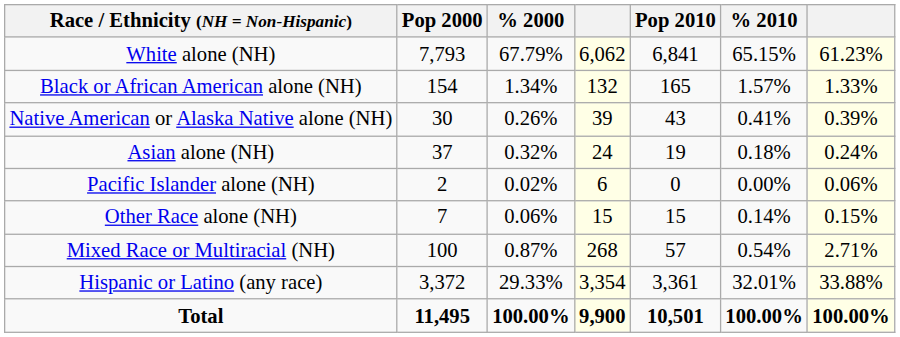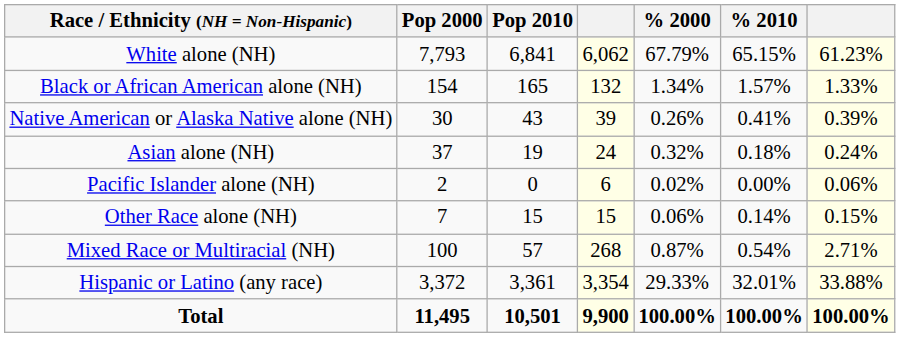columns swapped: (675, 20) <-> (531, 20)
